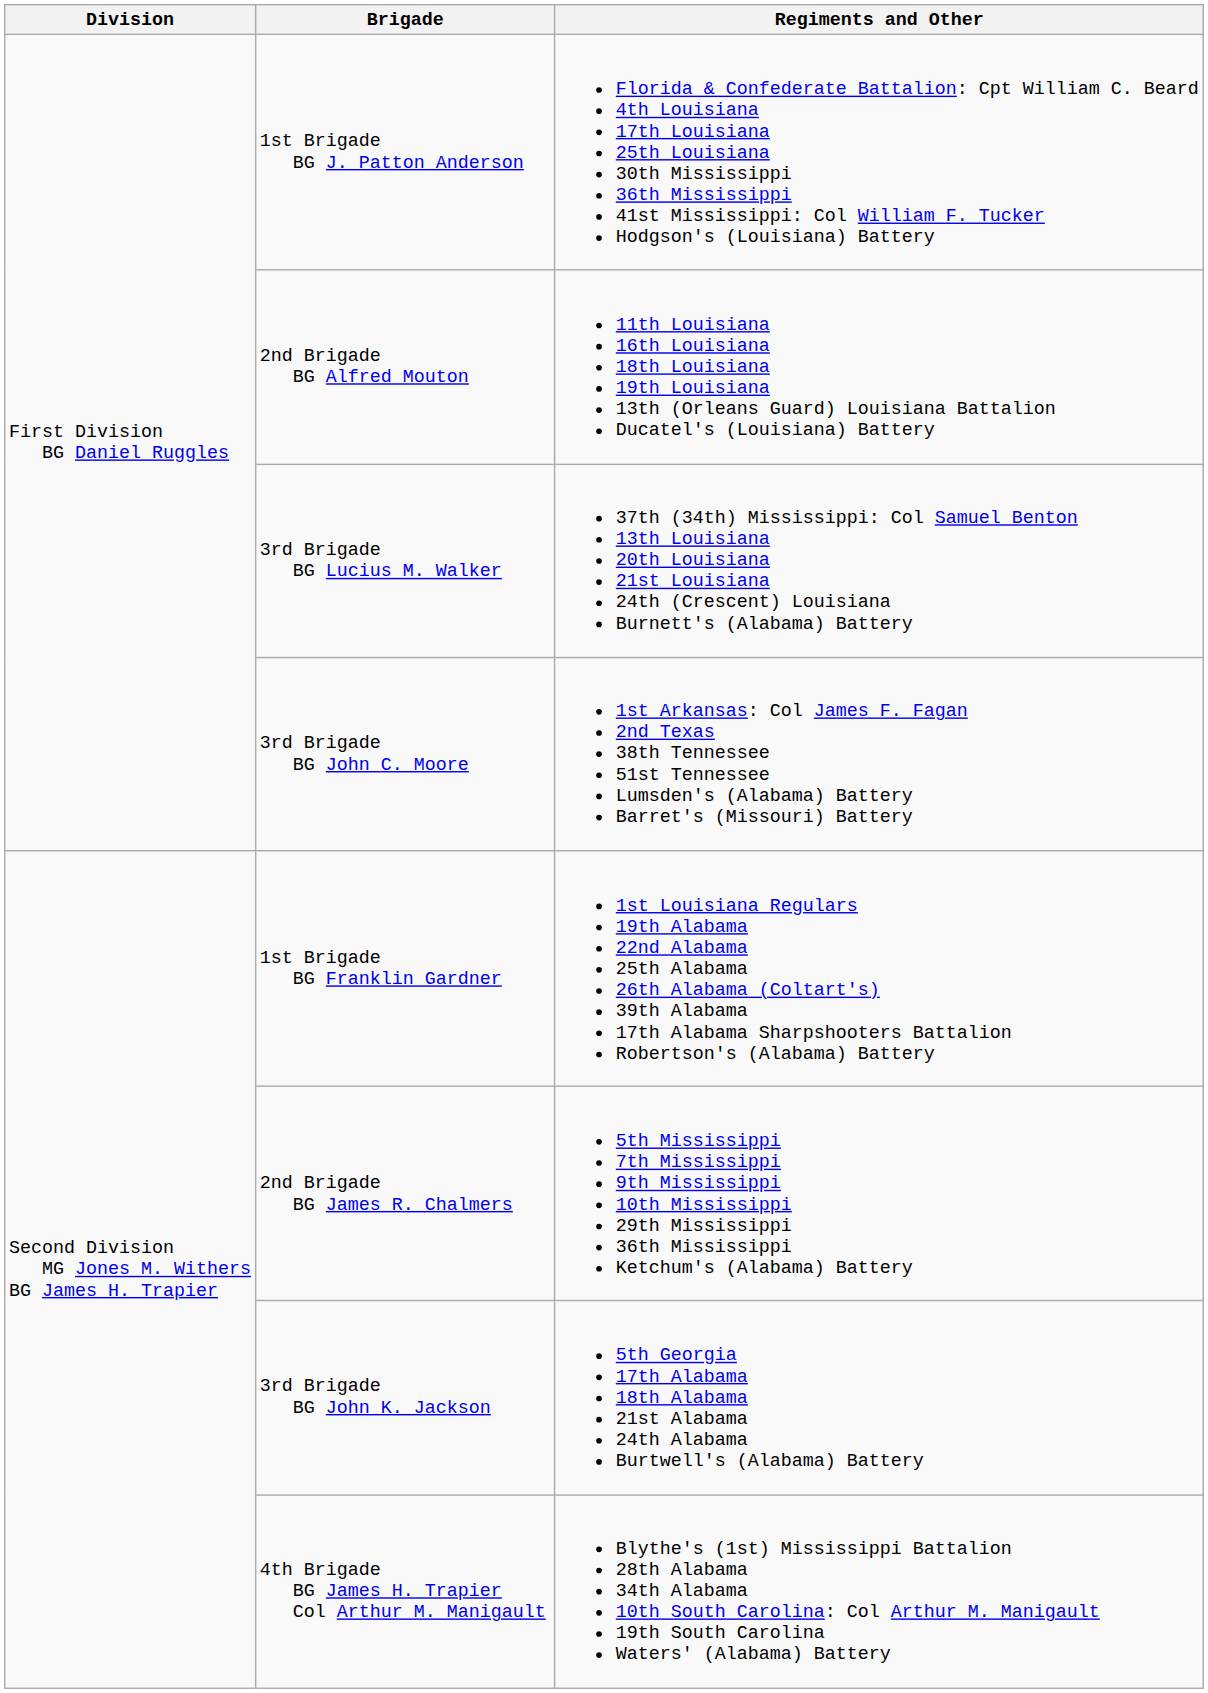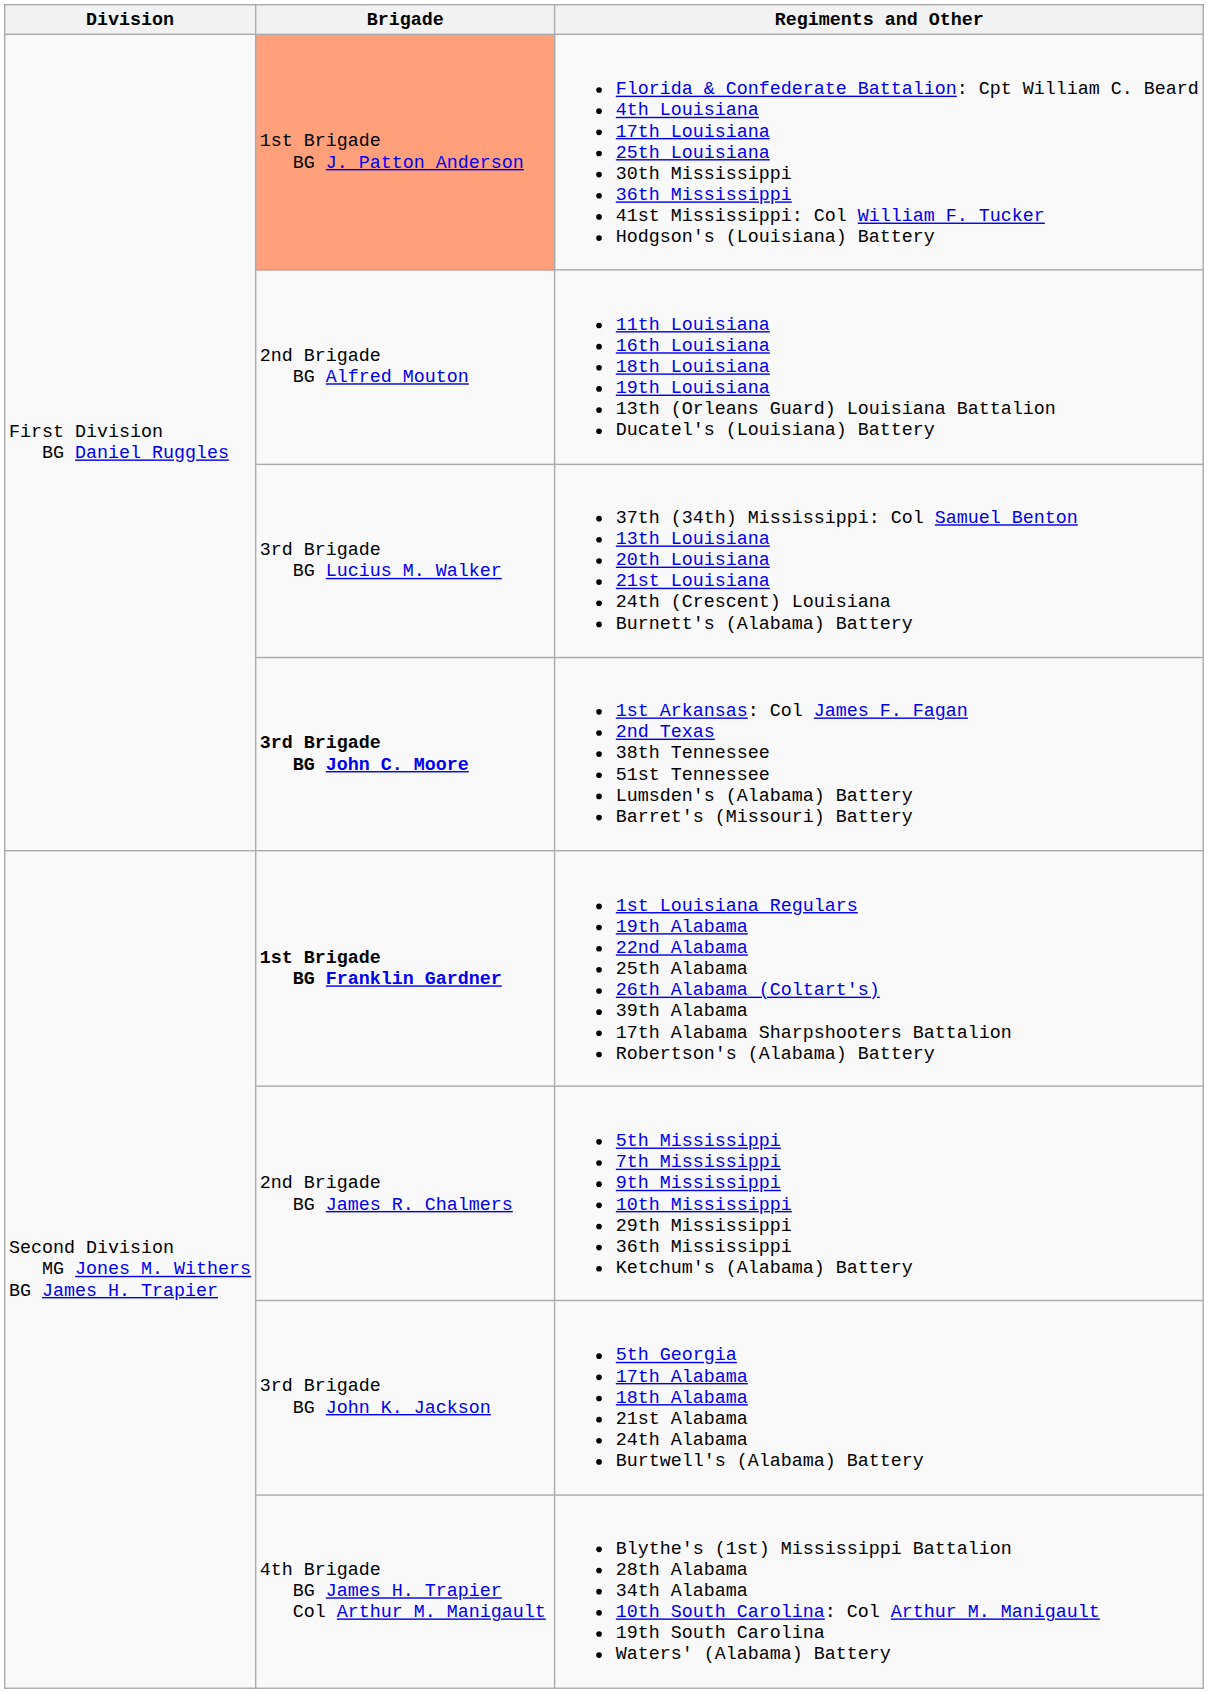(392, 152) no background -> (392, 152) lightsalmon background
(364, 754) normal -> (364, 754) bold
(381, 968) normal -> (381, 968) bold
